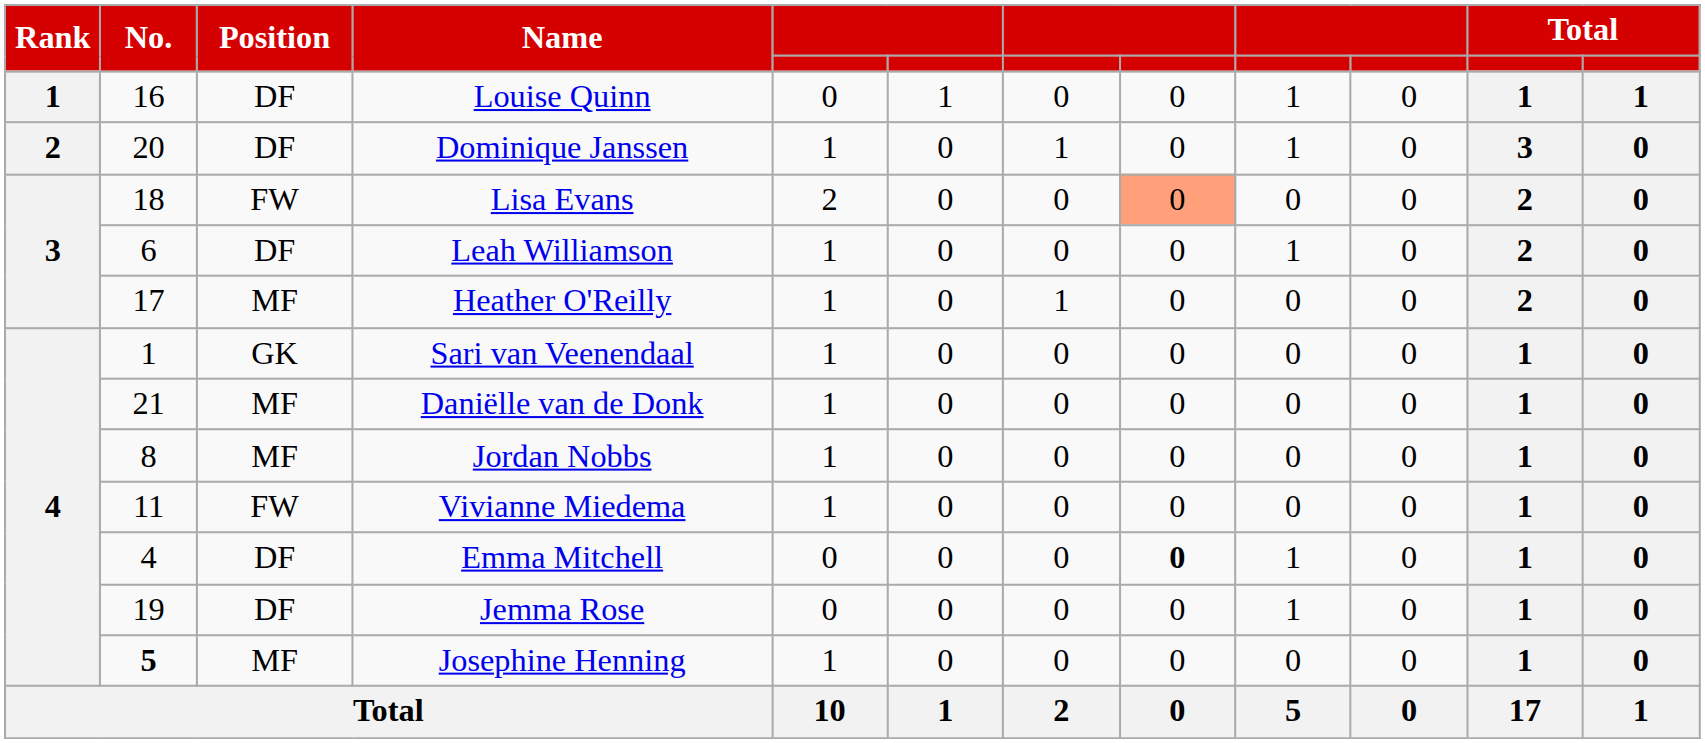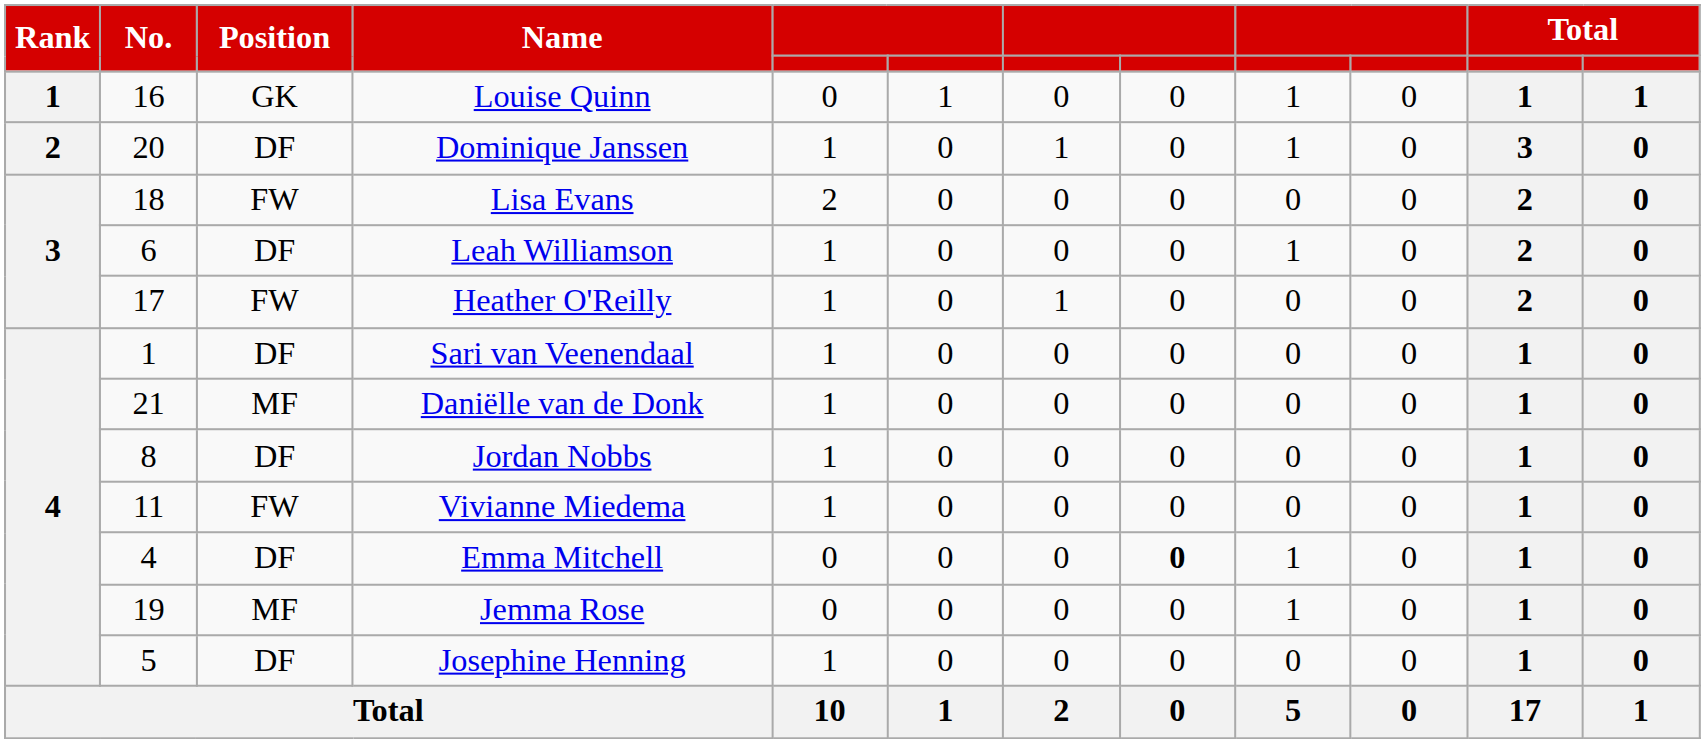(275, 96) DF -> (275, 96) GK
(1177, 198) lightsalmon background -> (1177, 198) no background
(275, 301) MF -> (275, 301) FW
(275, 352) GK -> (275, 352) DF
(275, 455) MF -> (275, 455) DF
(275, 608) DF -> (275, 608) MF
(149, 660) bold -> (149, 660) normal
(275, 660) MF -> (275, 660) DF
